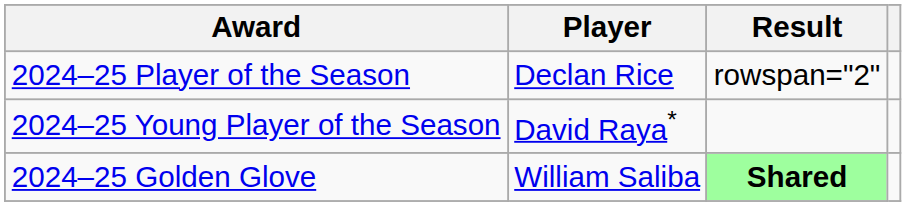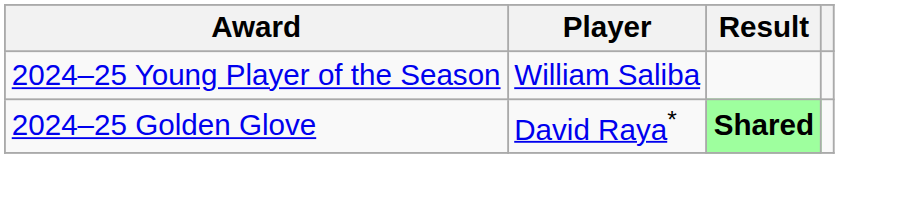- row: (211, 74)
(596, 125) David Raya* -> (607, 74) William Saliba
(607, 176) William Saliba -> (596, 125) David Raya*
